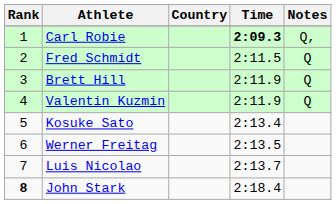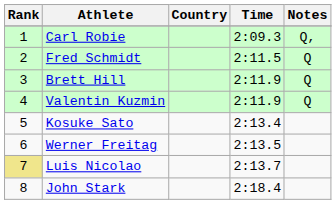(257, 37) bold -> (257, 37) normal
(24, 167) no background -> (24, 167) khaki background
(24, 188) bold -> (24, 188) normal
